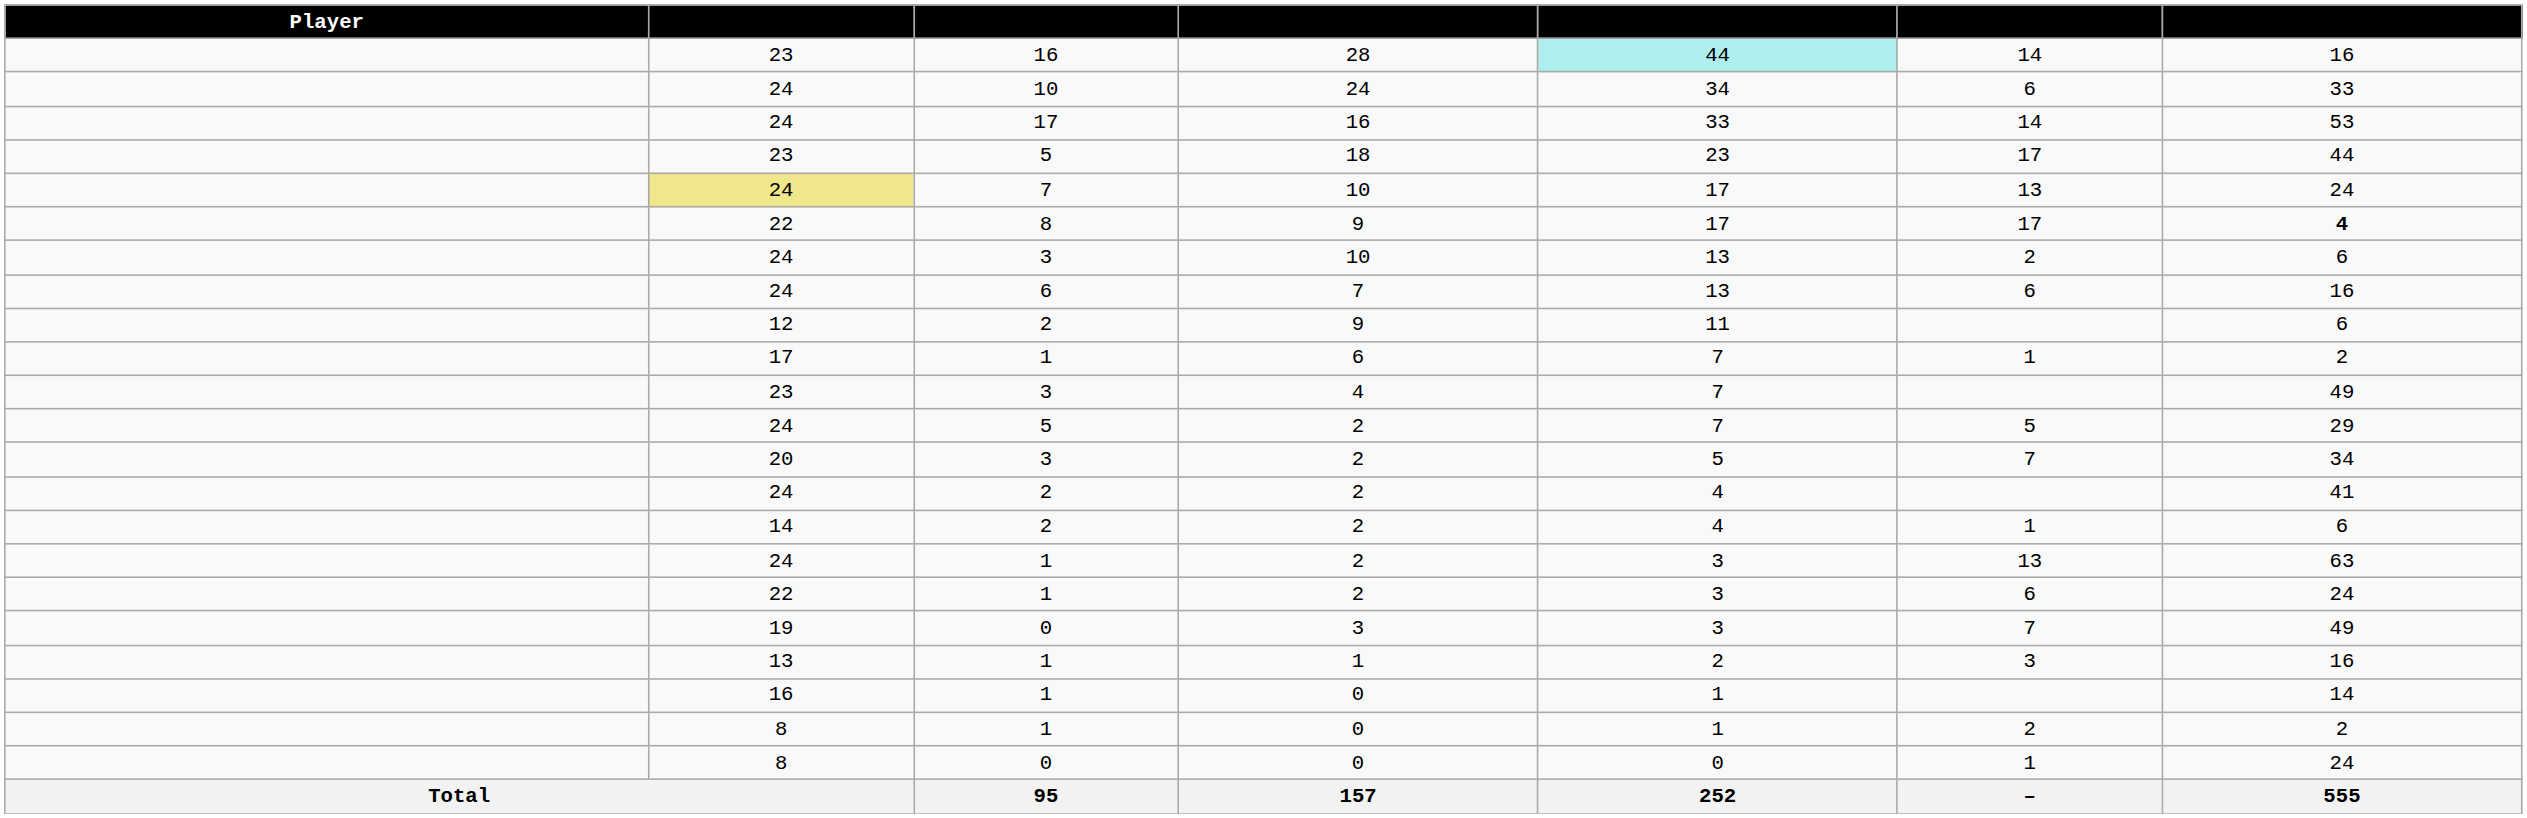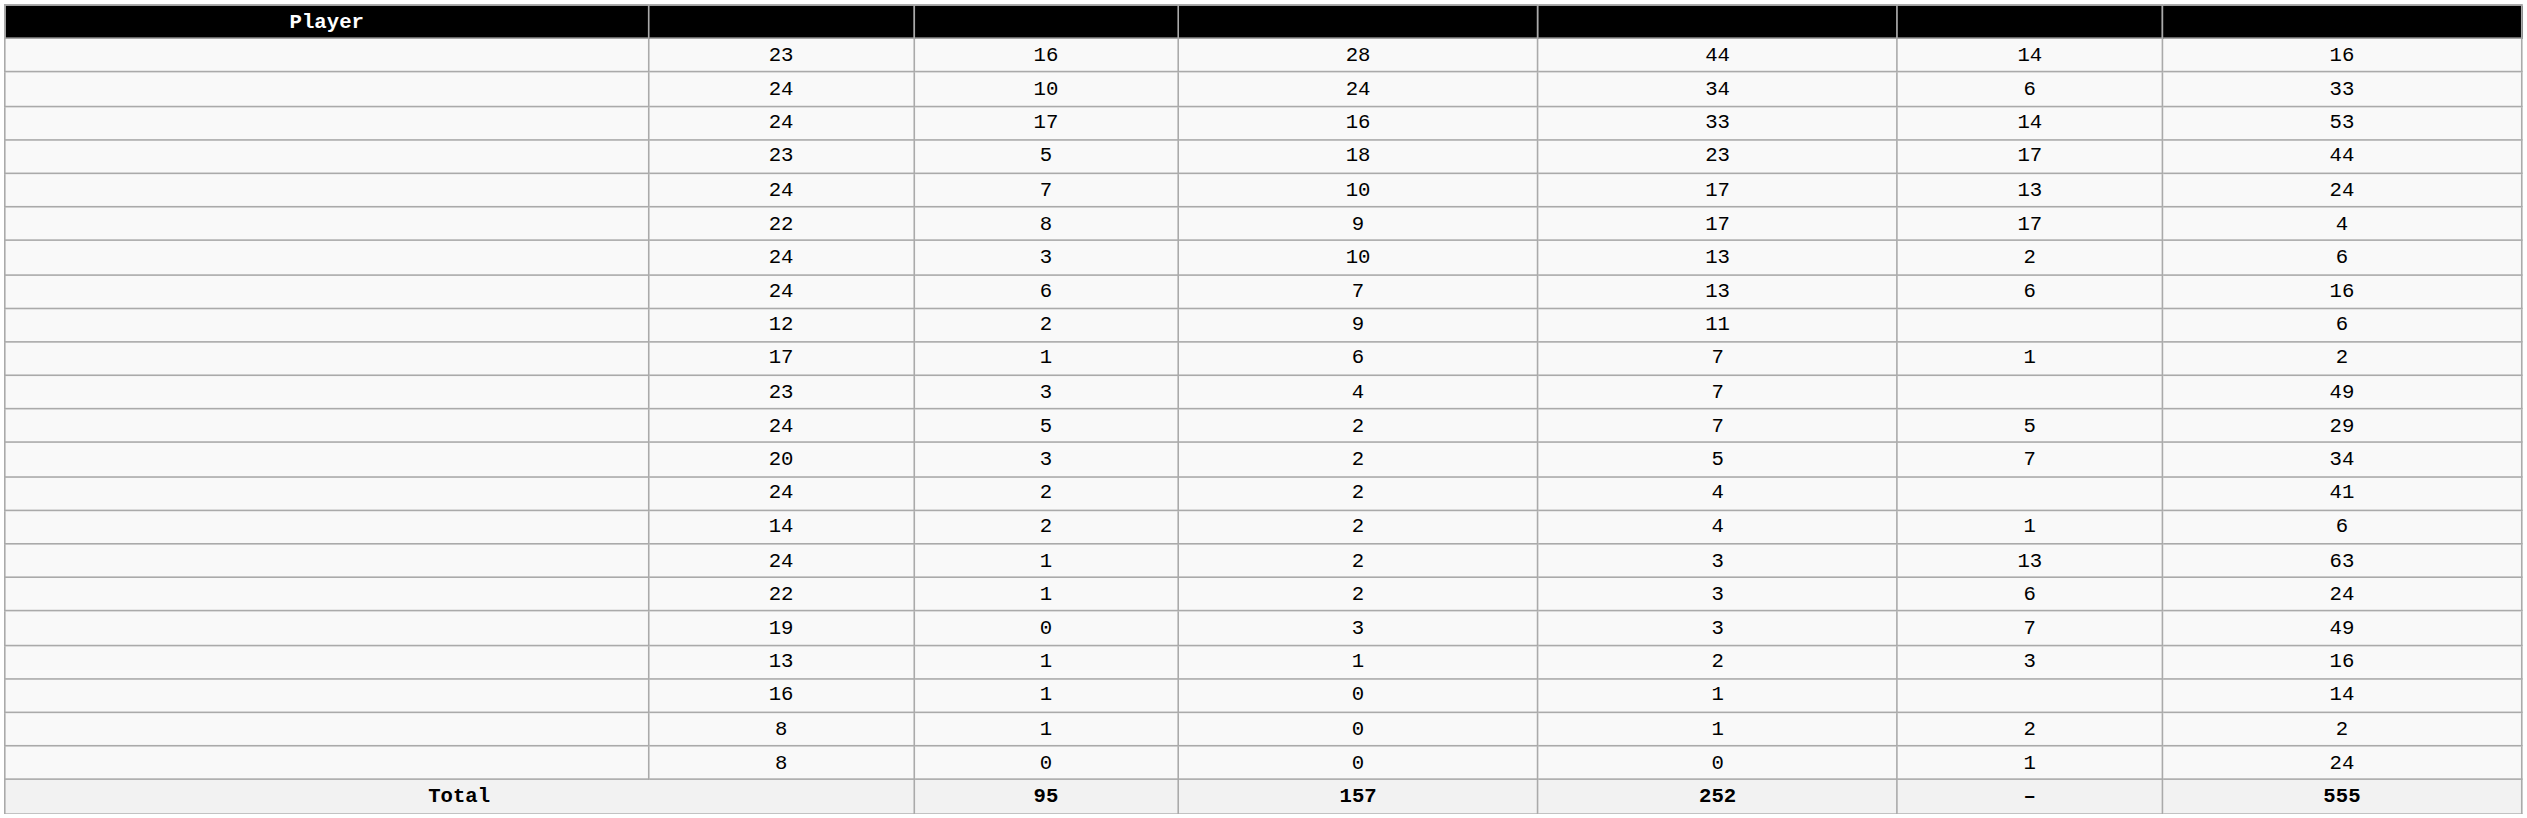(1718, 55) paleturquoise background -> (1718, 55) no background
(781, 190) khaki background -> (781, 190) no background
(2342, 224) bold -> (2342, 224) normal
